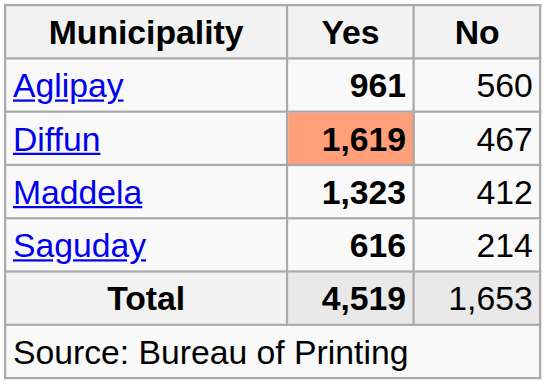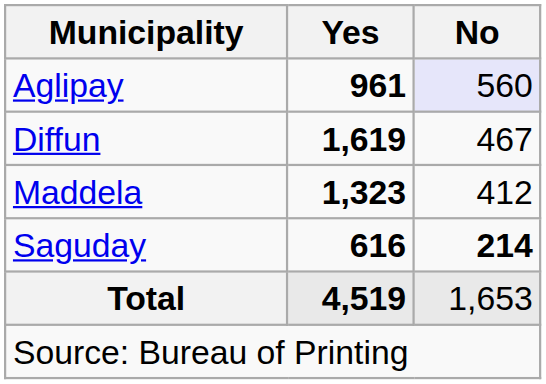(505, 85) no background -> (505, 85) lavender background
(364, 139) lightsalmon background -> (364, 139) no background
(505, 246) normal -> (505, 246) bold
